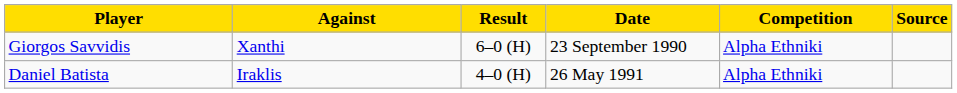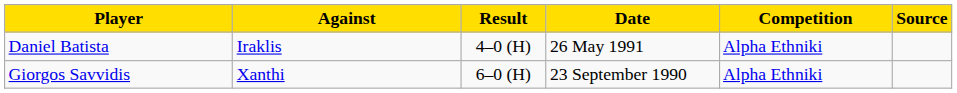rows swapped: (69, 46) <-> (59, 74)
